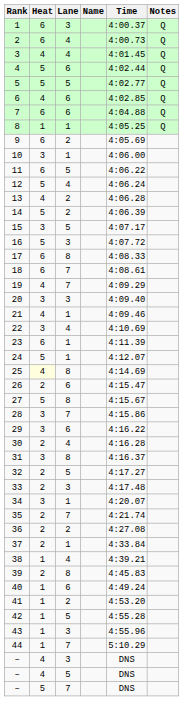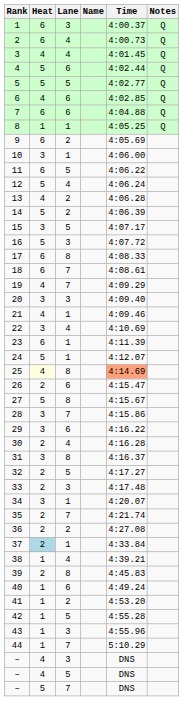(127, 372) no background -> (127, 372) lightsalmon background
(42, 545) no background -> (42, 545) lightblue background
